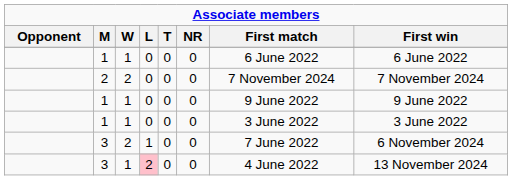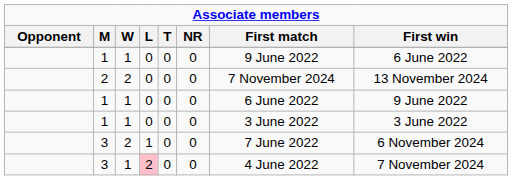(281, 57) 6 June 2022 -> (281, 57) 9 June 2022
(431, 79) 7 November 2024 -> (431, 79) 13 November 2024
(281, 100) 9 June 2022 -> (281, 100) 6 June 2022
(431, 164) 13 November 2024 -> (431, 164) 7 November 2024
